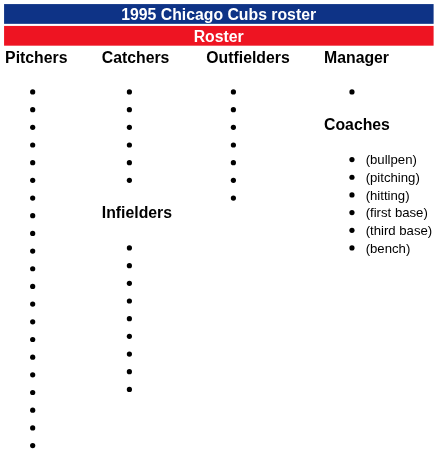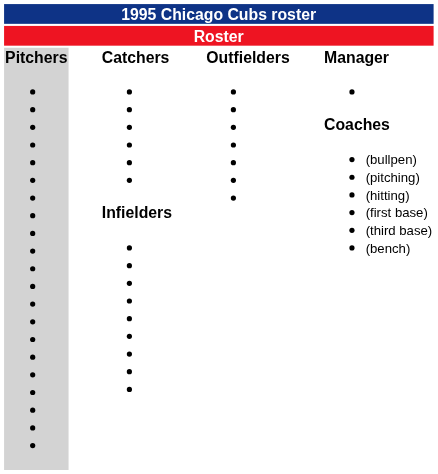(36, 251) no background -> (36, 251) lightgrey background
